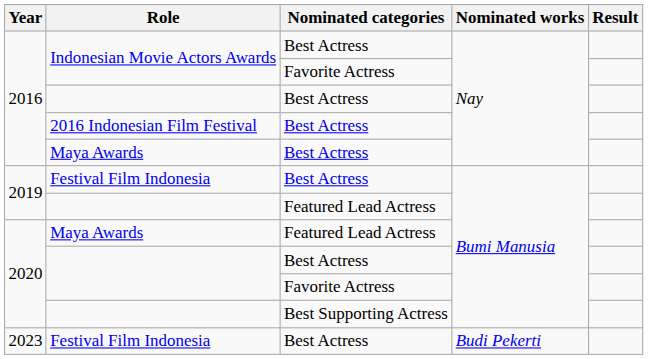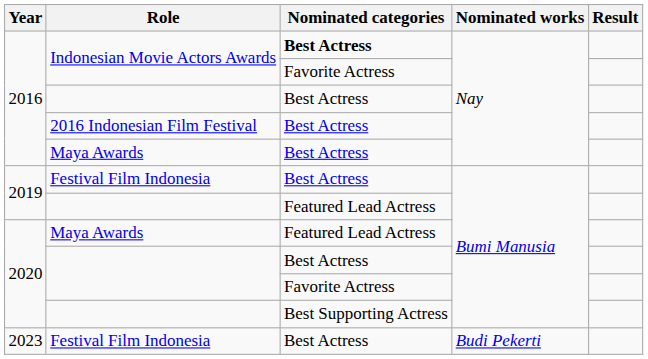(326, 44) normal -> (328, 44) bold
